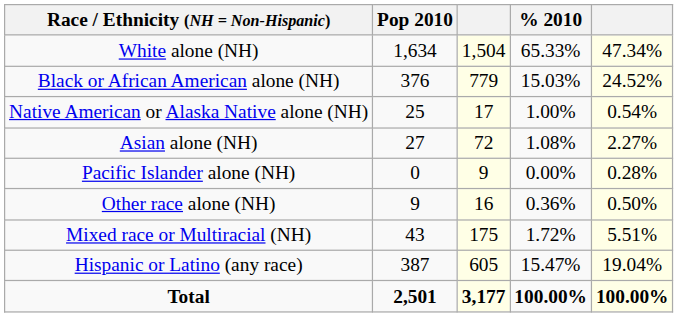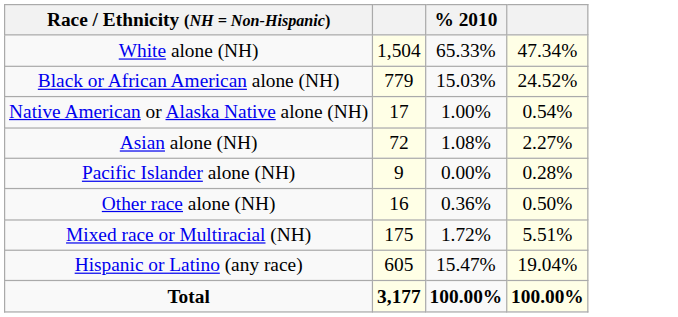- column: (415, 19)
